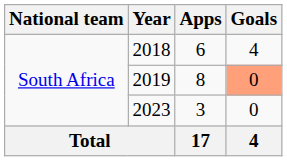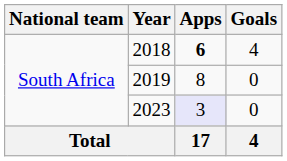(201, 49) normal -> (201, 49) bold
(254, 79) lightsalmon background -> (254, 79) no background
(201, 110) no background -> (201, 110) lavender background
